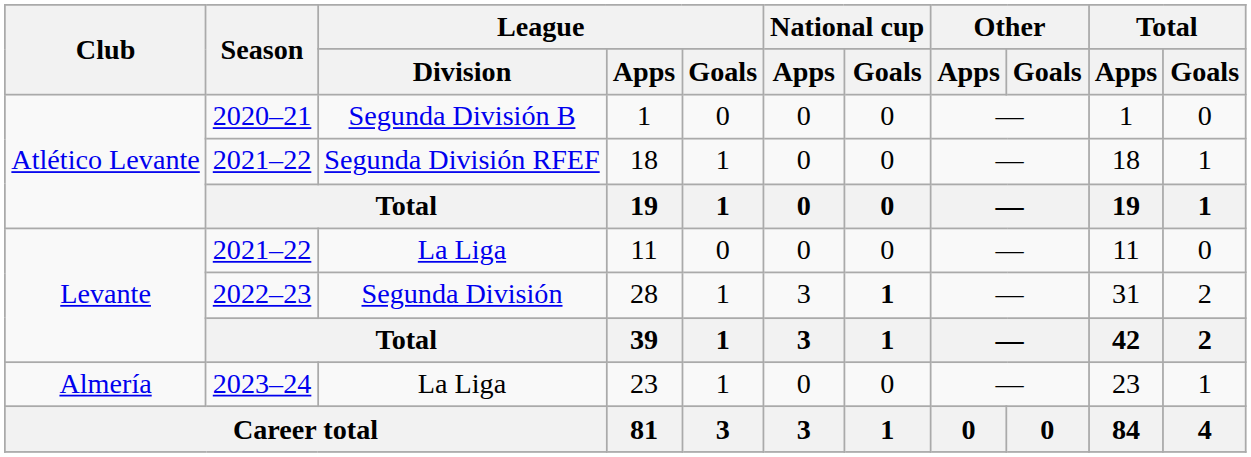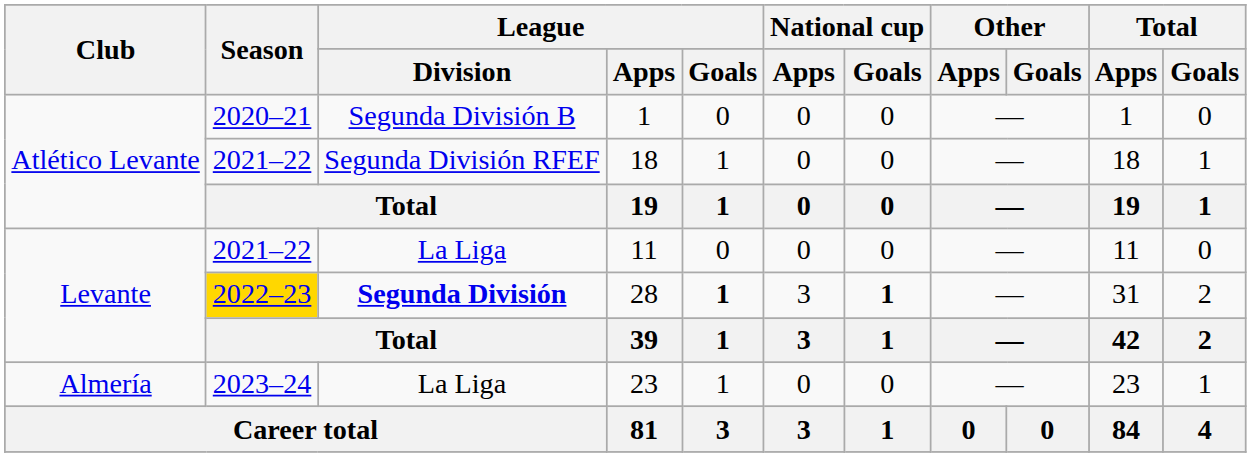(262, 294) no background -> (262, 294) gold background
(462, 294) normal -> (462, 294) bold
(723, 294) normal -> (723, 294) bold
